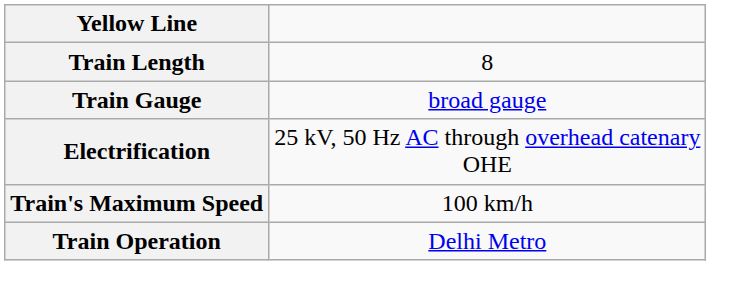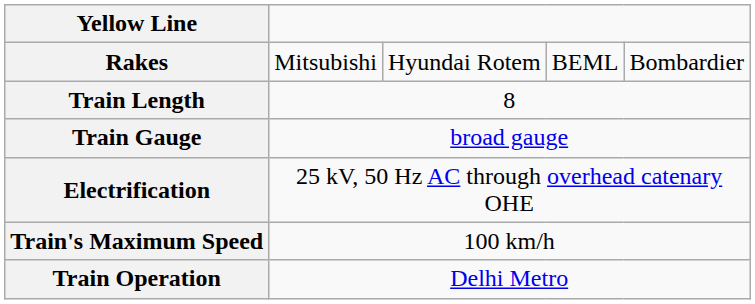+ row: (137, 61)
